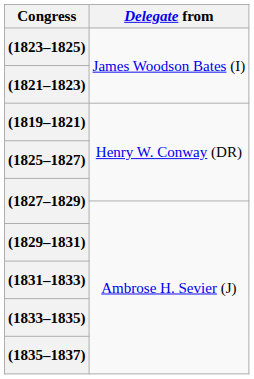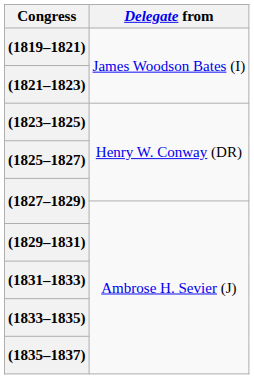(47, 47) (1823–1825) -> (47, 47) (1819–1821)
(47, 122) (1819–1821) -> (47, 122) (1823–1825)
